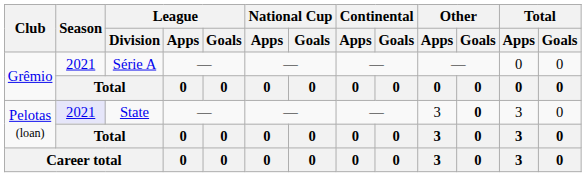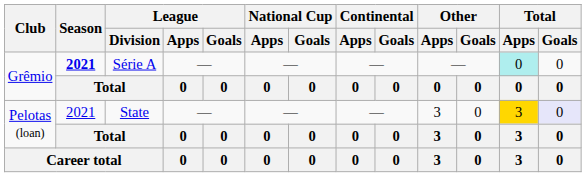(81, 64) normal -> (81, 64) bold
(519, 64) no background -> (519, 64) paleturquoise background
(81, 112) lavender background -> (81, 112) no background
(478, 112) bold -> (478, 112) normal
(519, 112) no background -> (519, 112) gold background
(560, 112) no background -> (560, 112) lavender background
